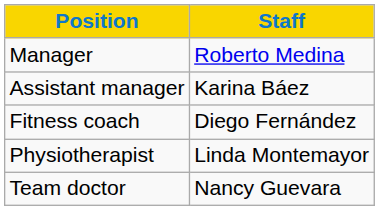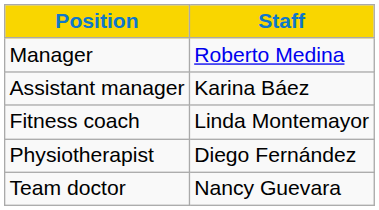(275, 121) Diego Fernández -> (282, 121) Linda Montemayor
(282, 155) Linda Montemayor -> (275, 155) Diego Fernández
